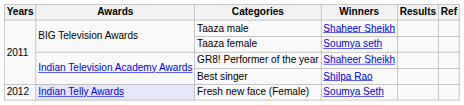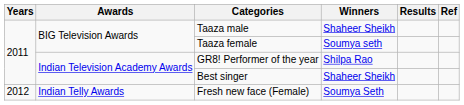(359, 60) Shaheer Sheikh -> (348, 60) Shilpa Rao
(348, 76) Shilpa Rao -> (359, 76) Shaheer Sheikh
(81, 92) lavender background -> (81, 92) no background
